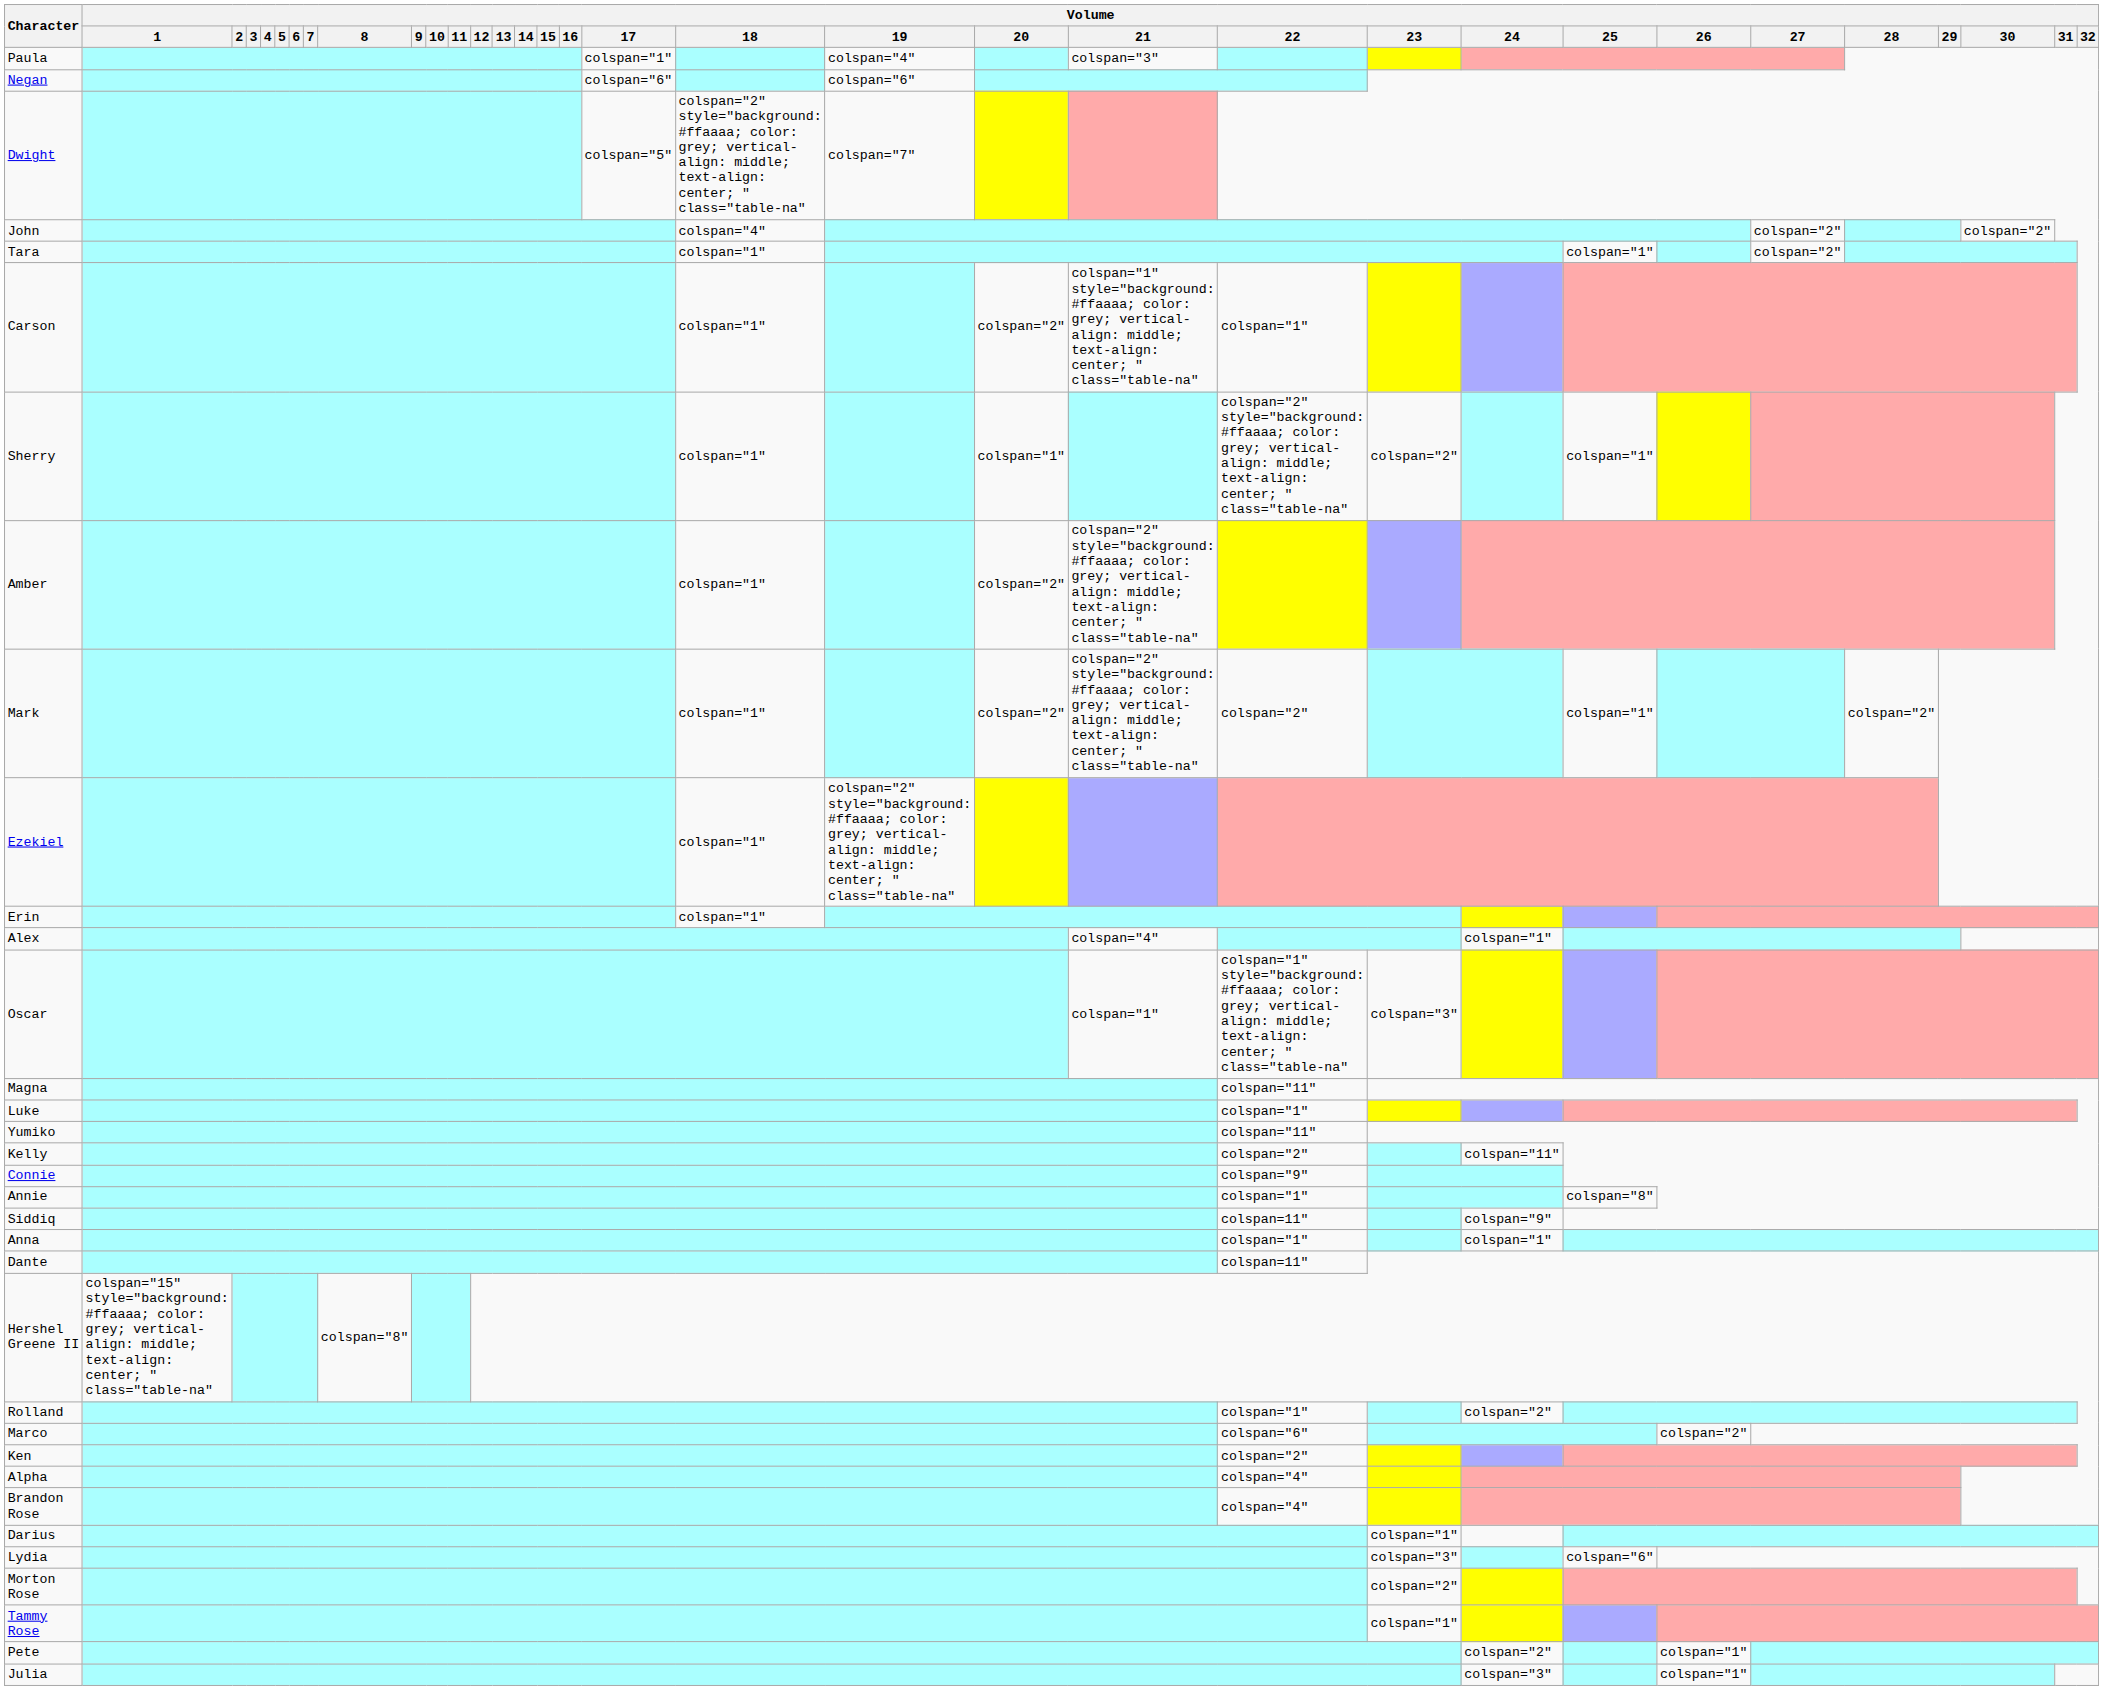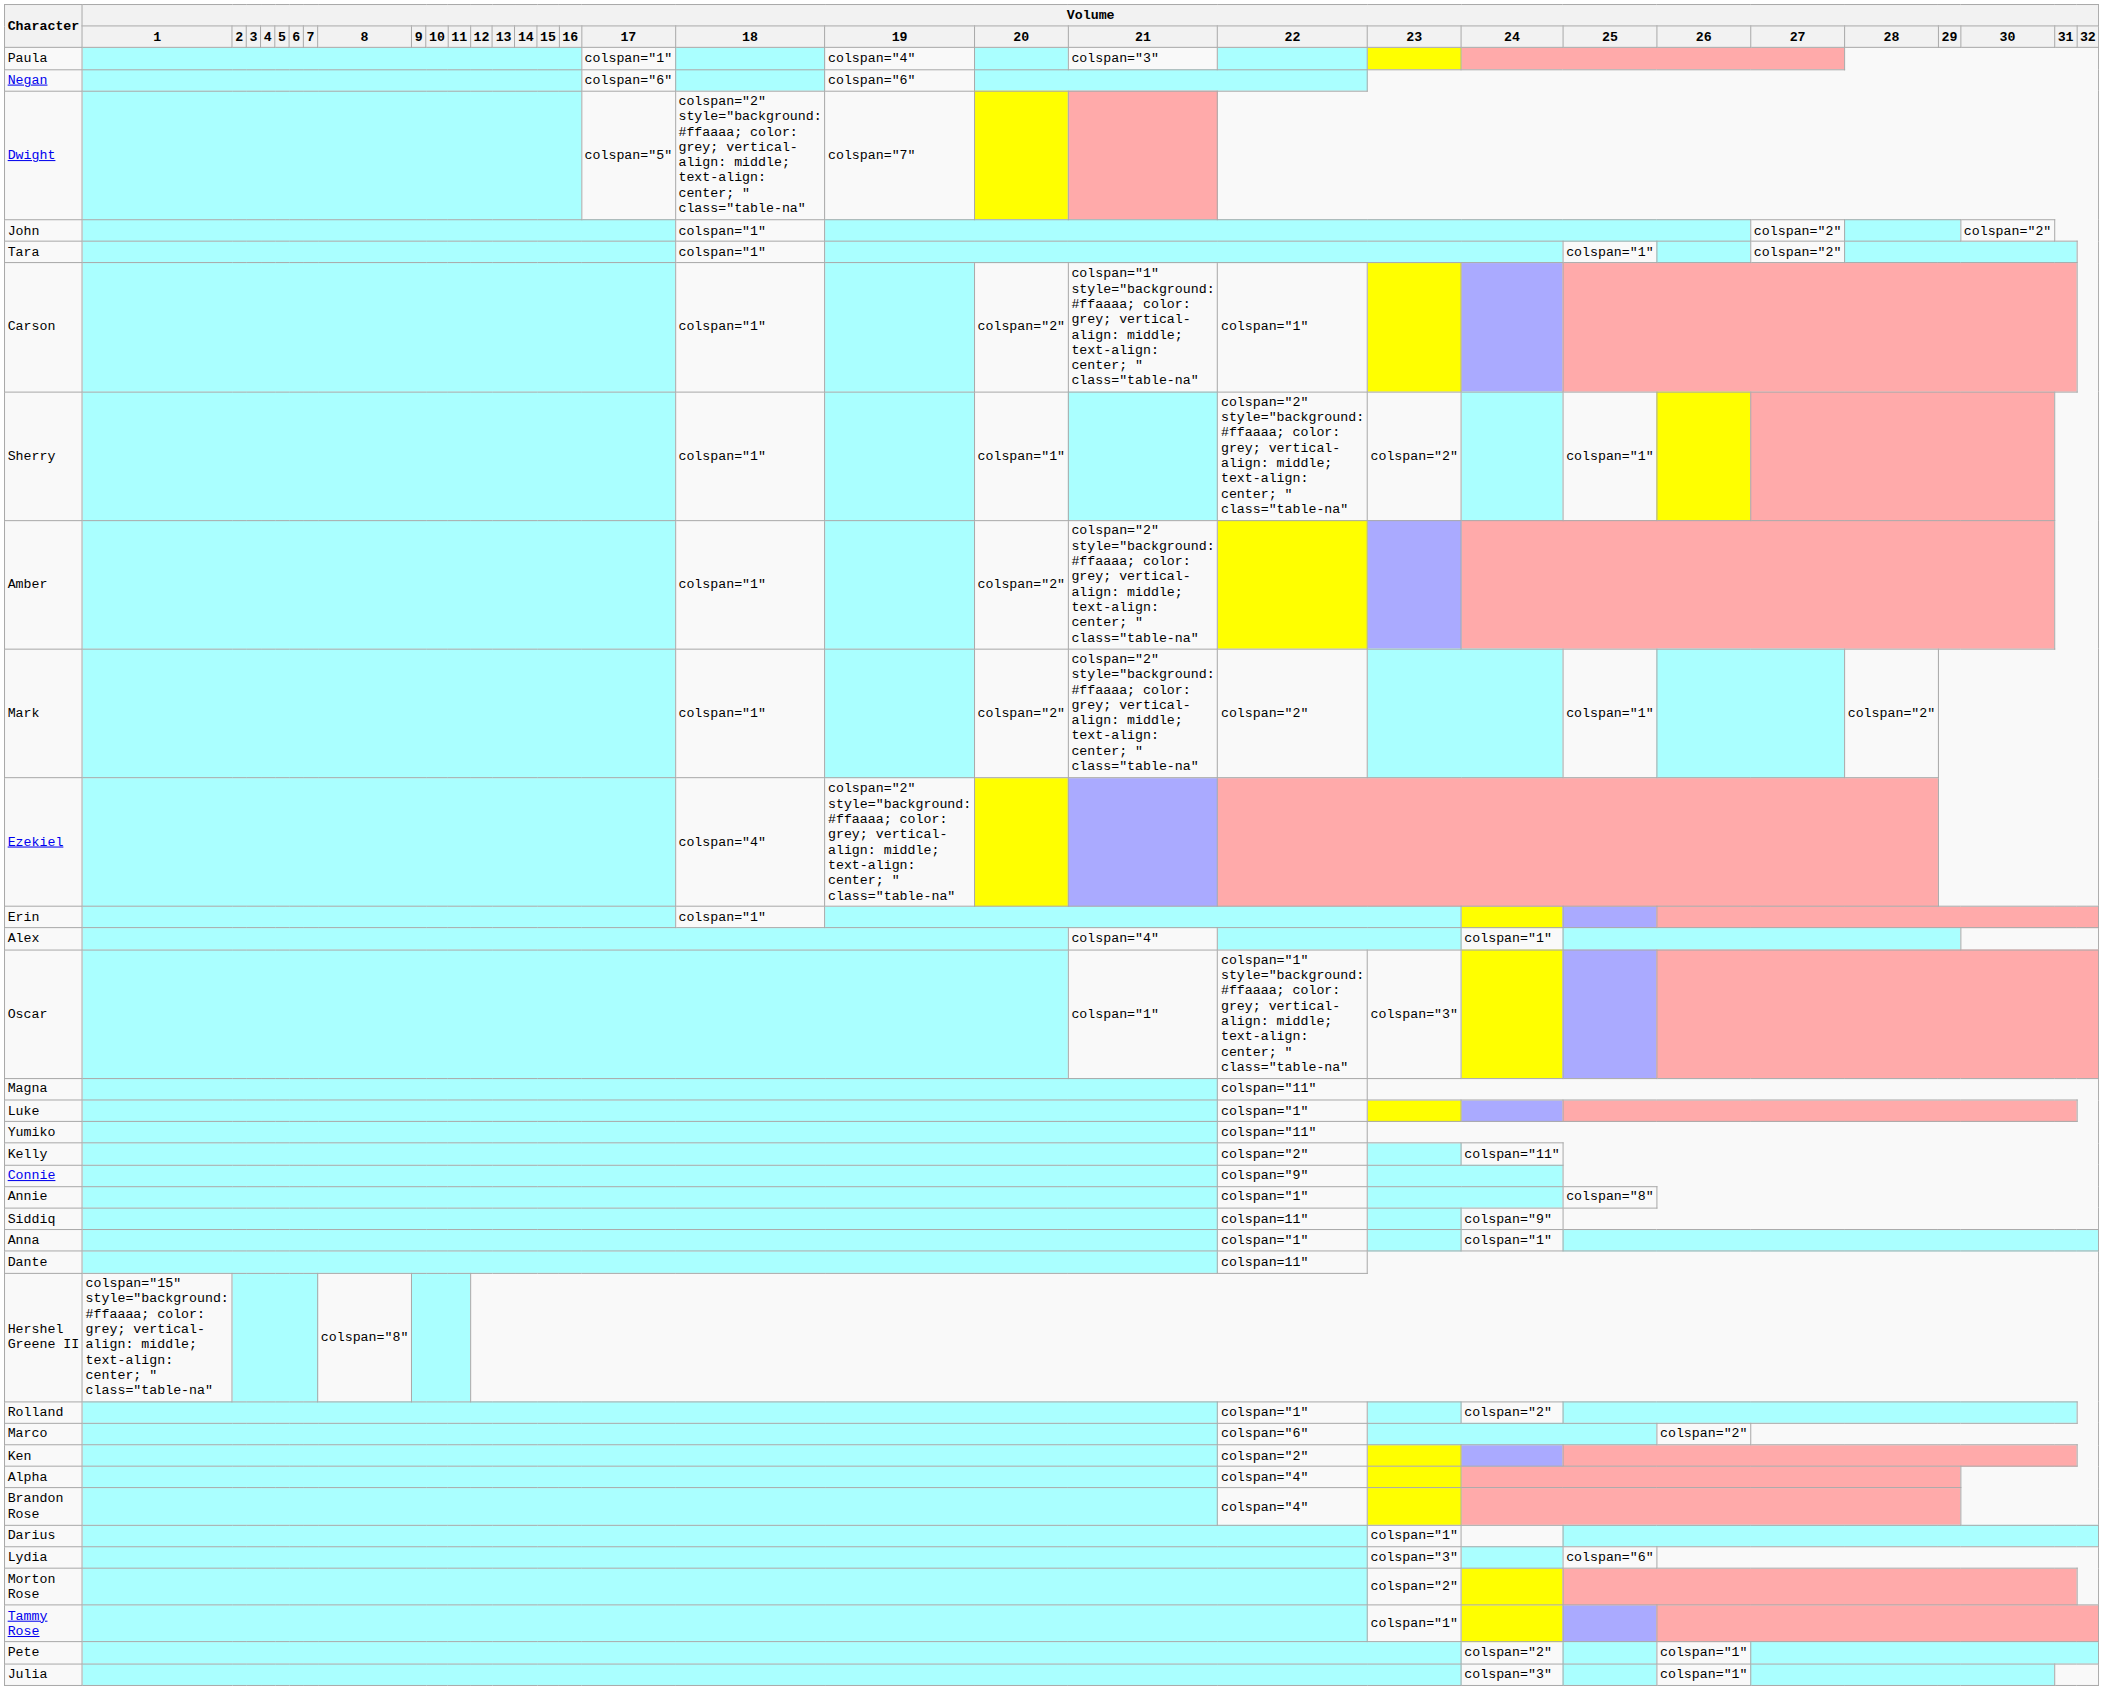(722, 230) colspan="4" -> (722, 230) colspan="1"
(722, 842) colspan="1" -> (722, 842) colspan="4"
